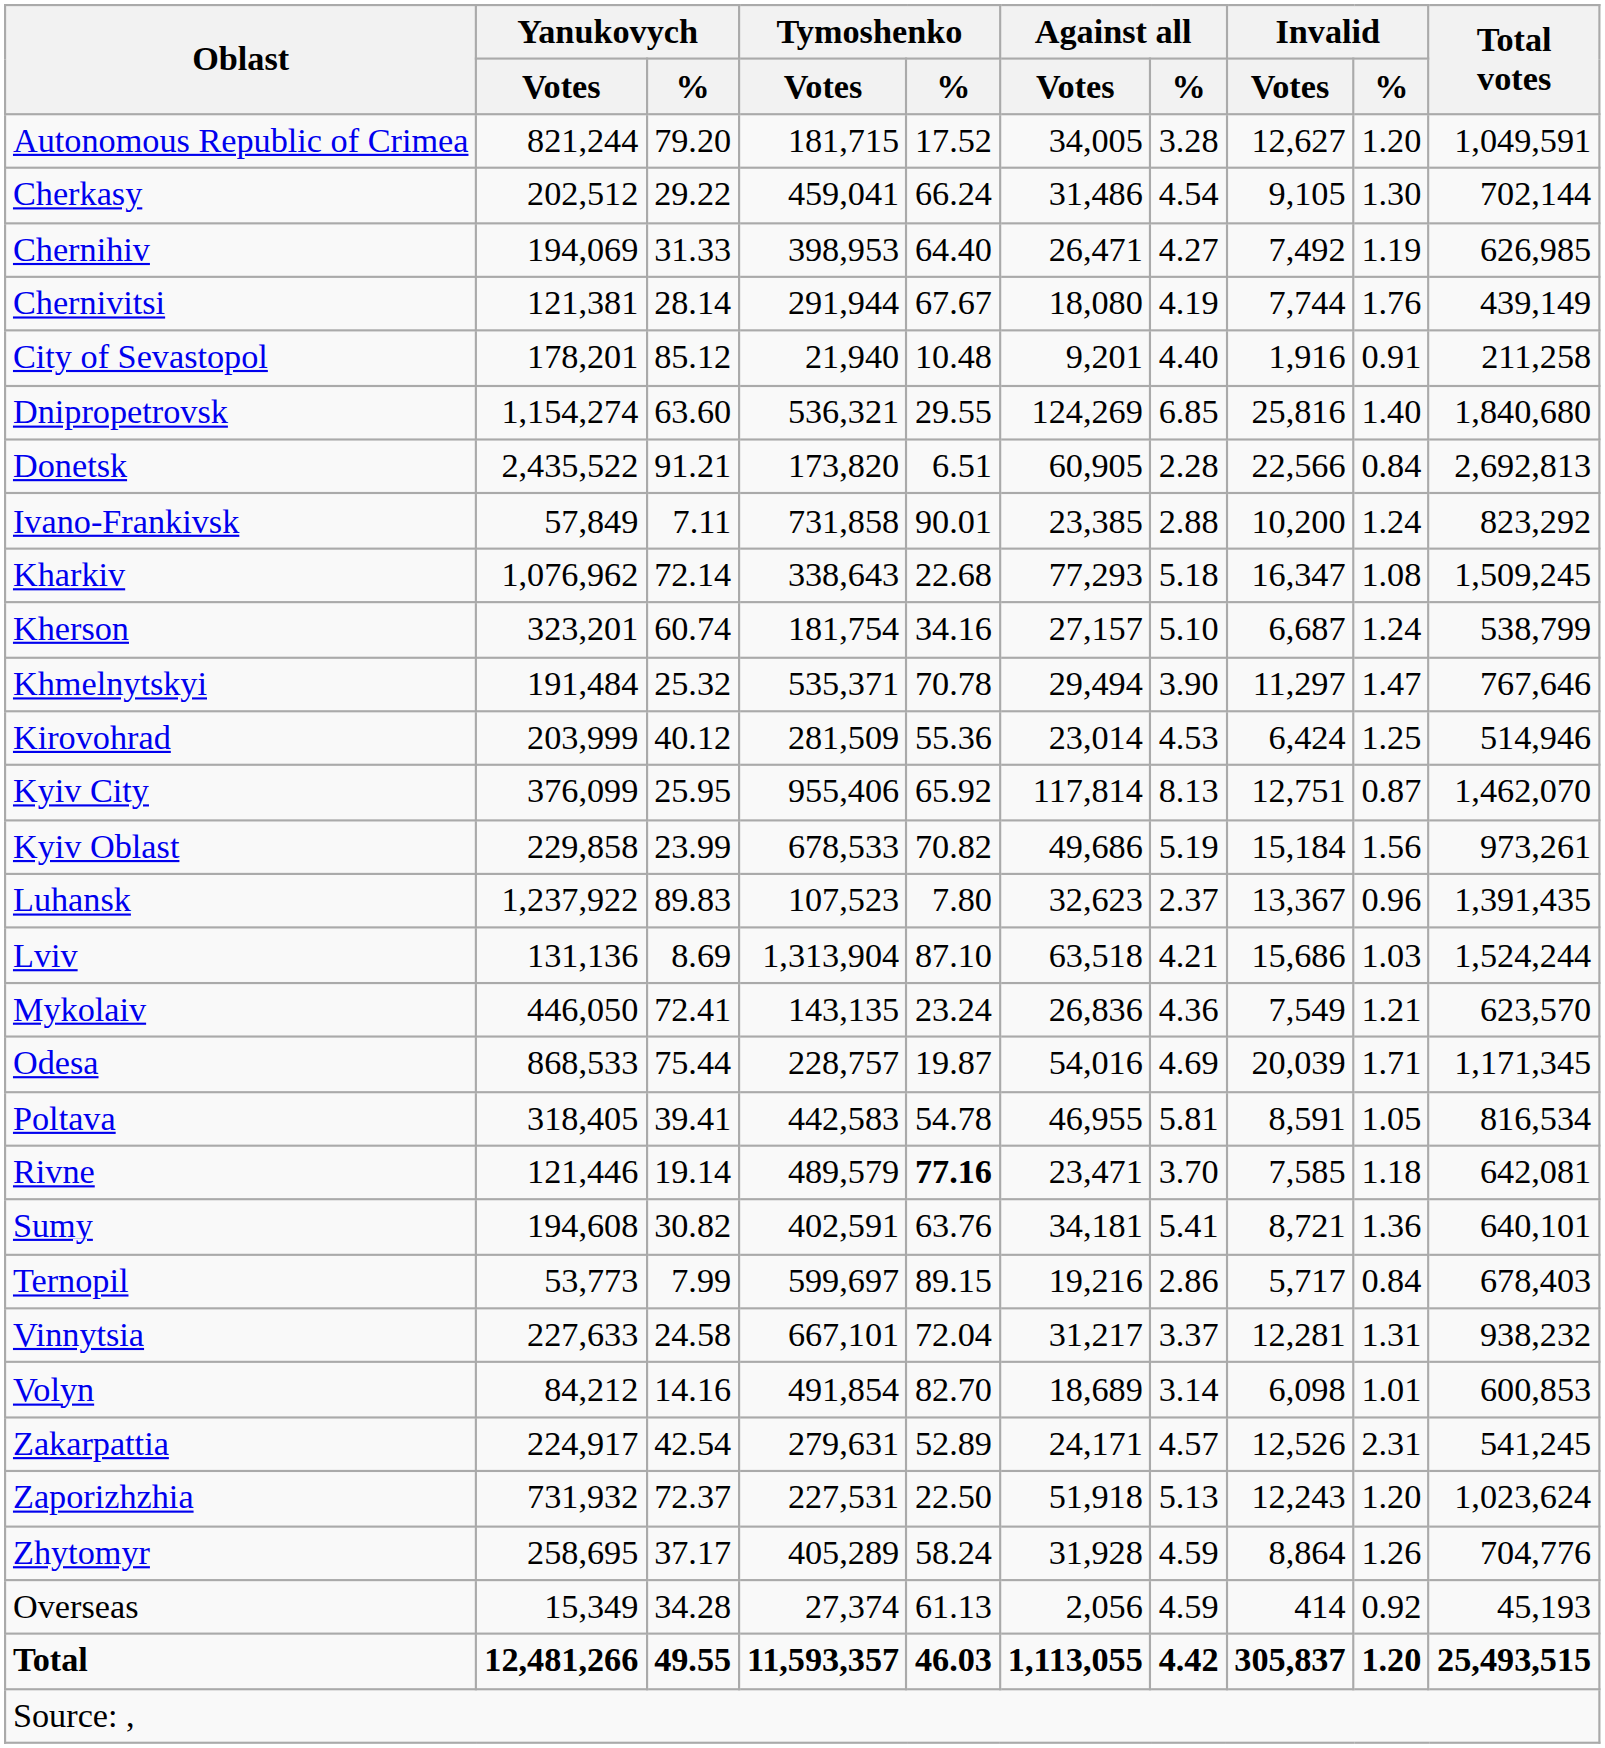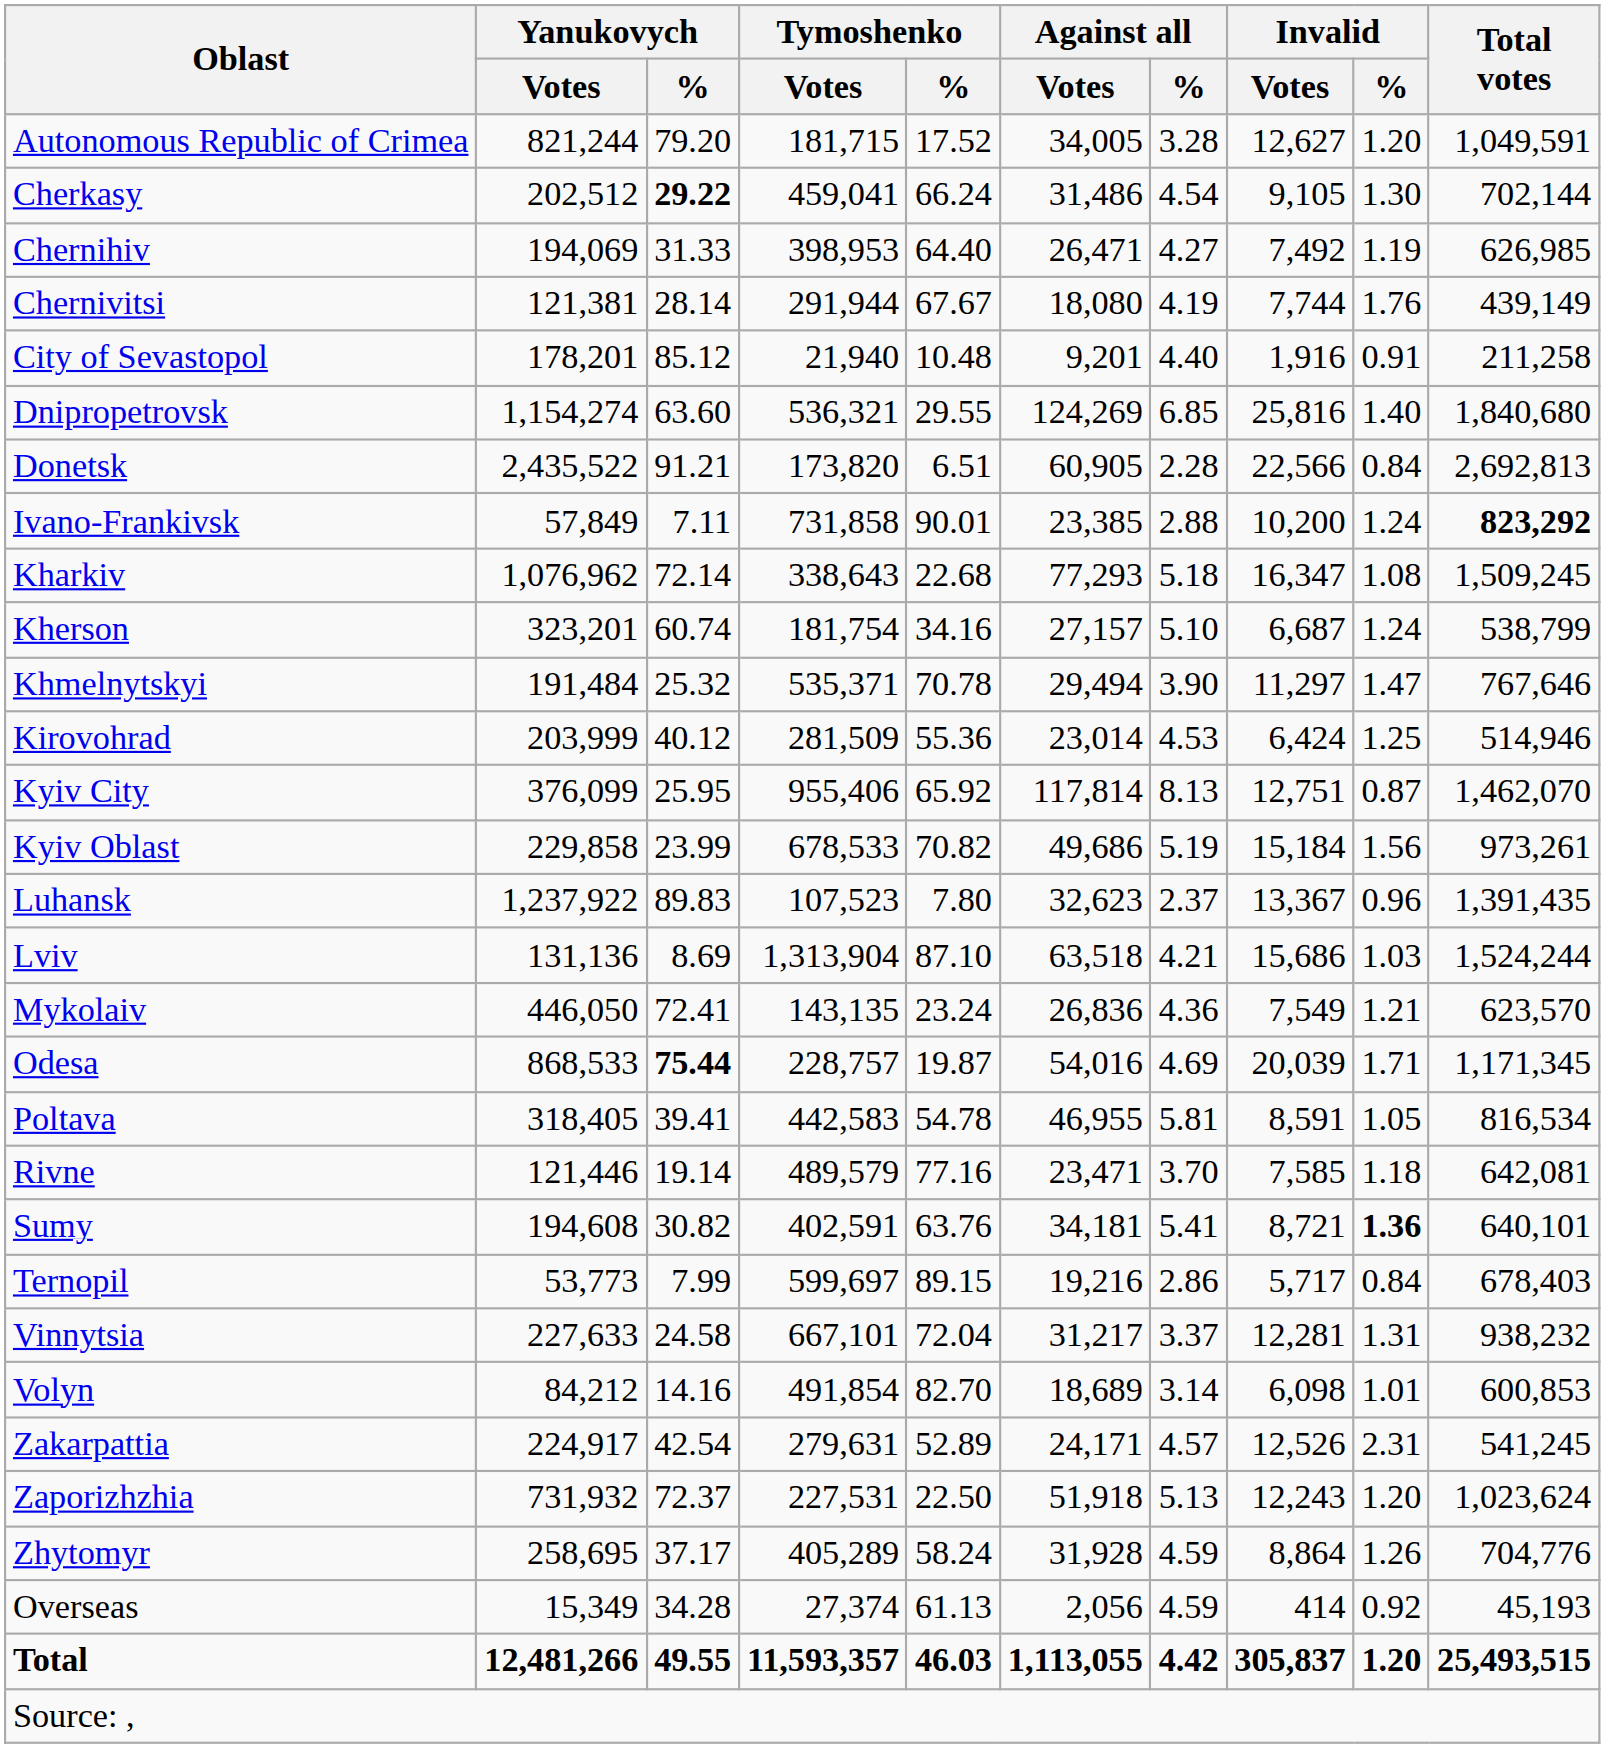(693, 194) normal -> (693, 194) bold
(1536, 520) normal -> (1536, 520) bold
(693, 1063) normal -> (693, 1063) bold
(953, 1172) bold -> (953, 1172) normal
(1391, 1226) normal -> (1391, 1226) bold
